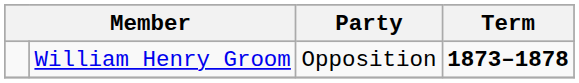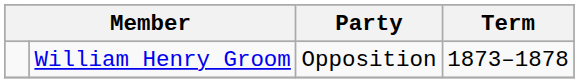(508, 60) bold -> (508, 60) normal
